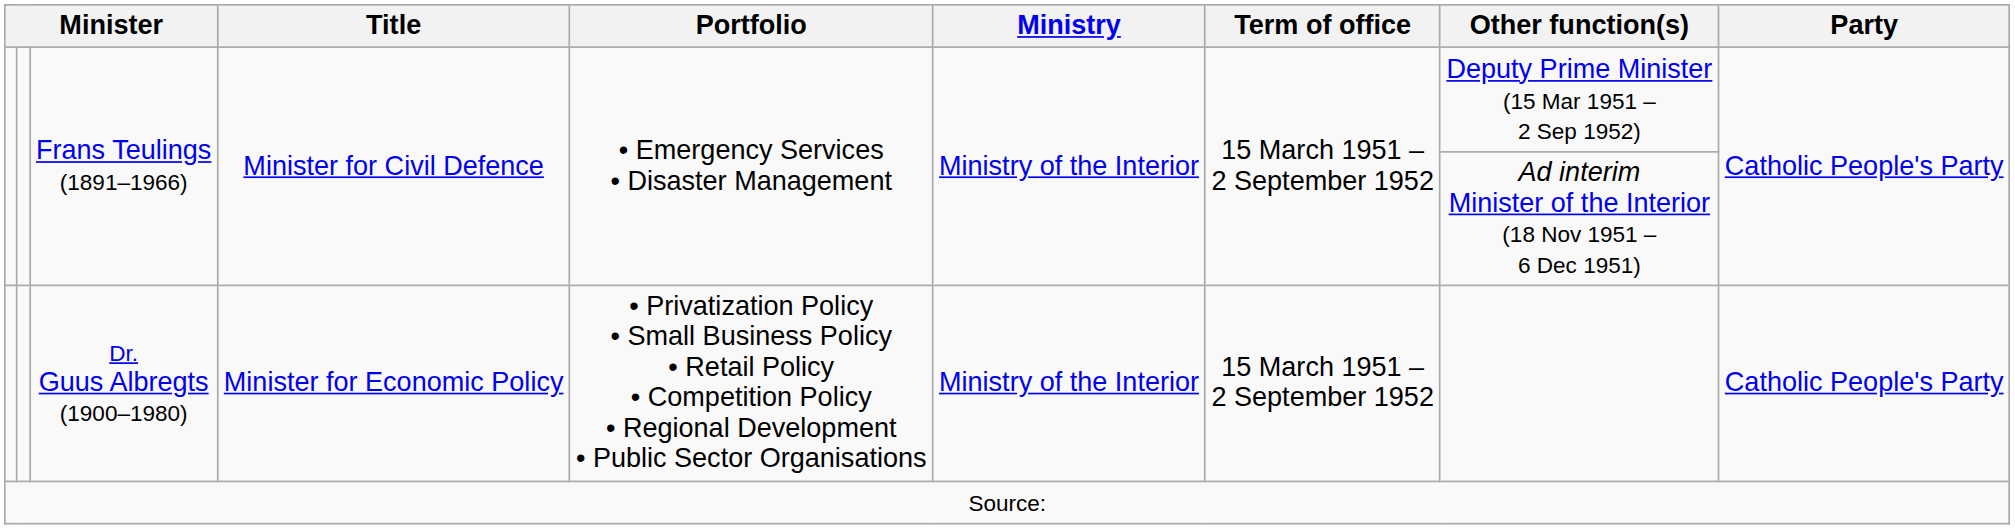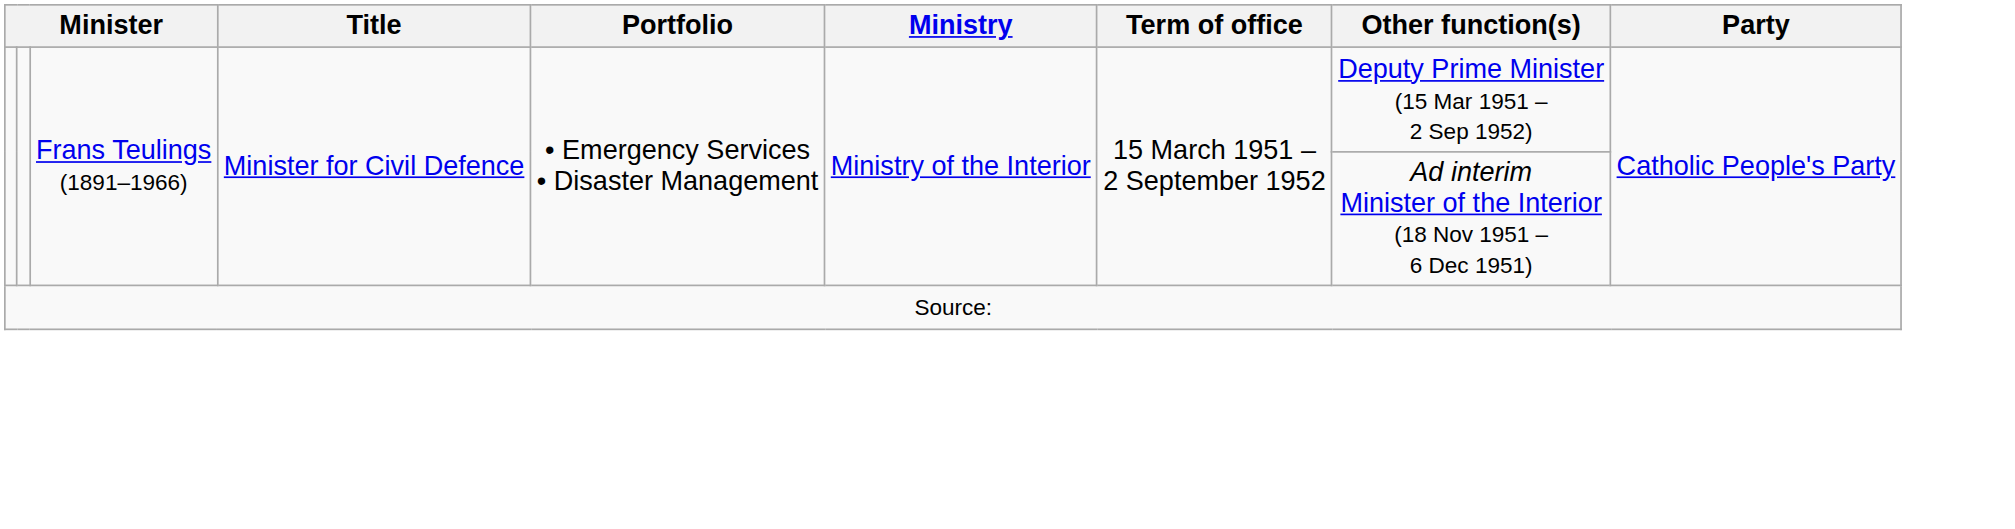- row: (124, 384)
